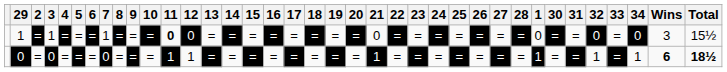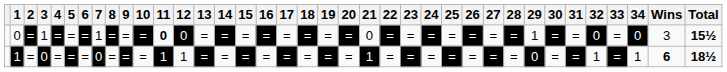columns swapped: (538, 14) <-> (21, 14)
(704, 35) normal -> (704, 35) bold
